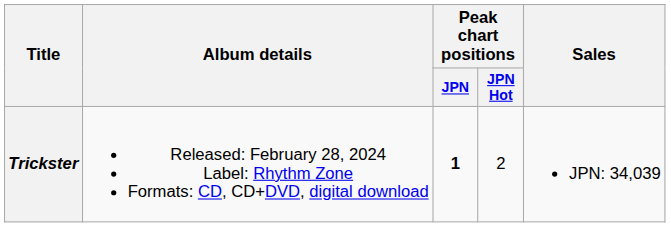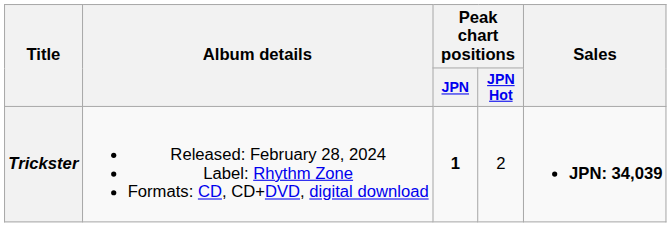(594, 174) normal -> (595, 174) bold
